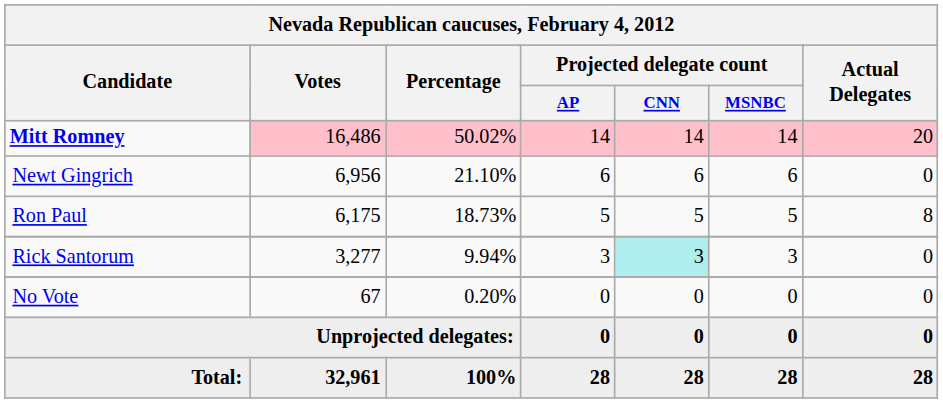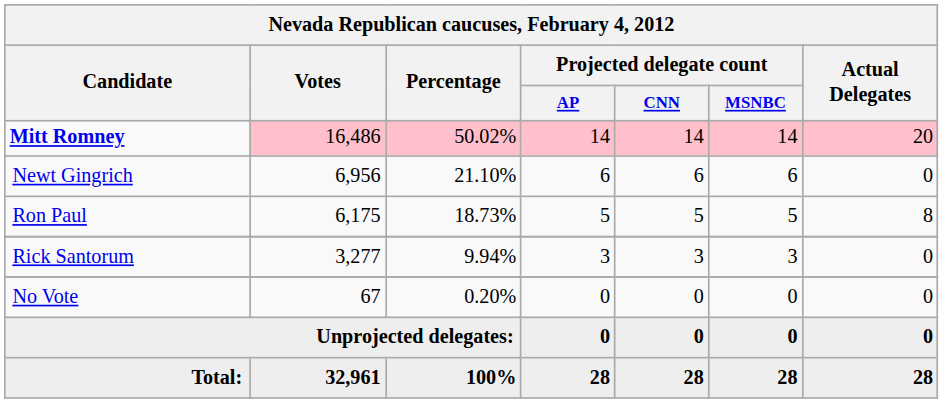(699, 255) paleturquoise background -> (699, 255) no background
